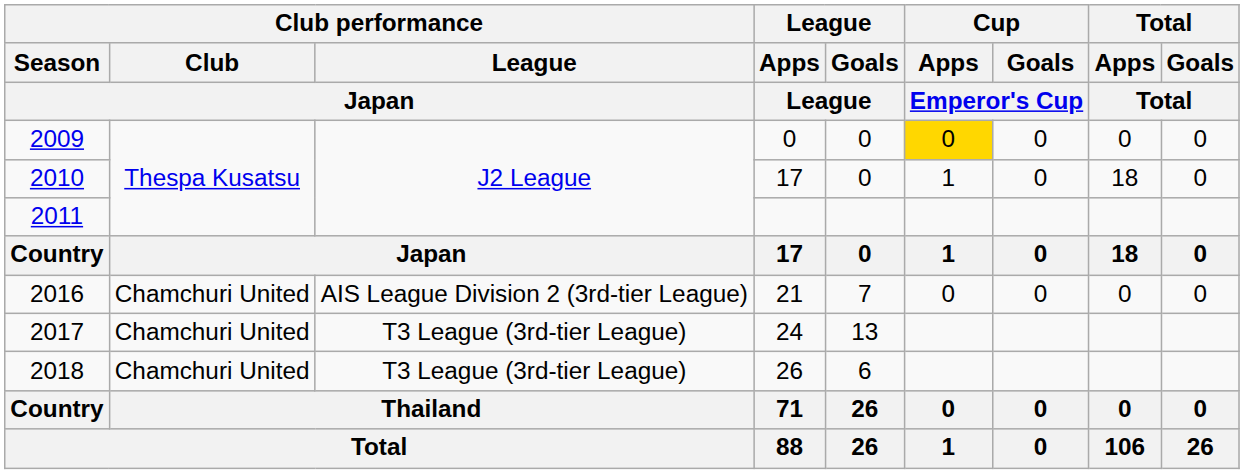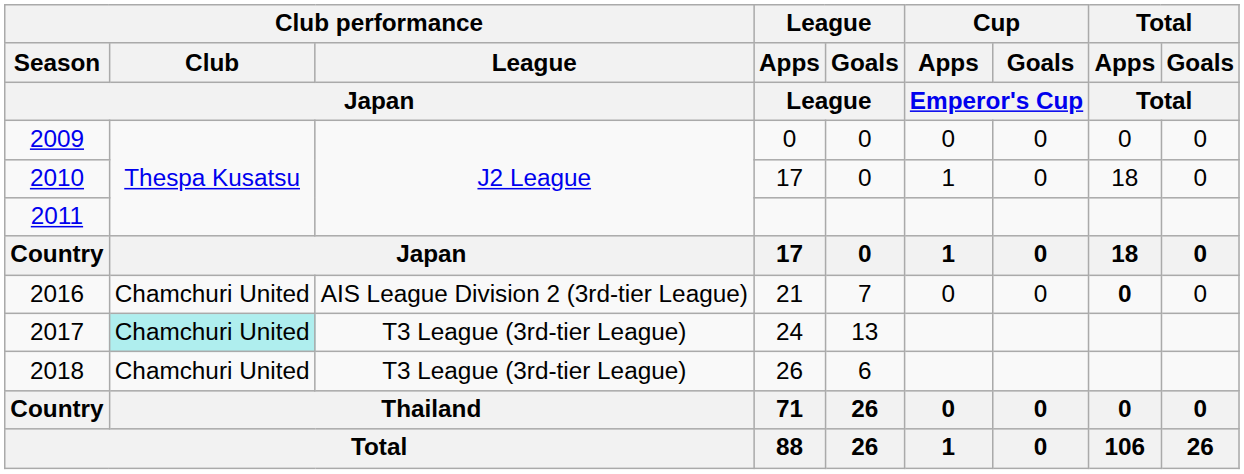(948, 139) gold background -> (948, 139) no background
(1125, 293) normal -> (1125, 293) bold
(212, 332) no background -> (212, 332) paleturquoise background
